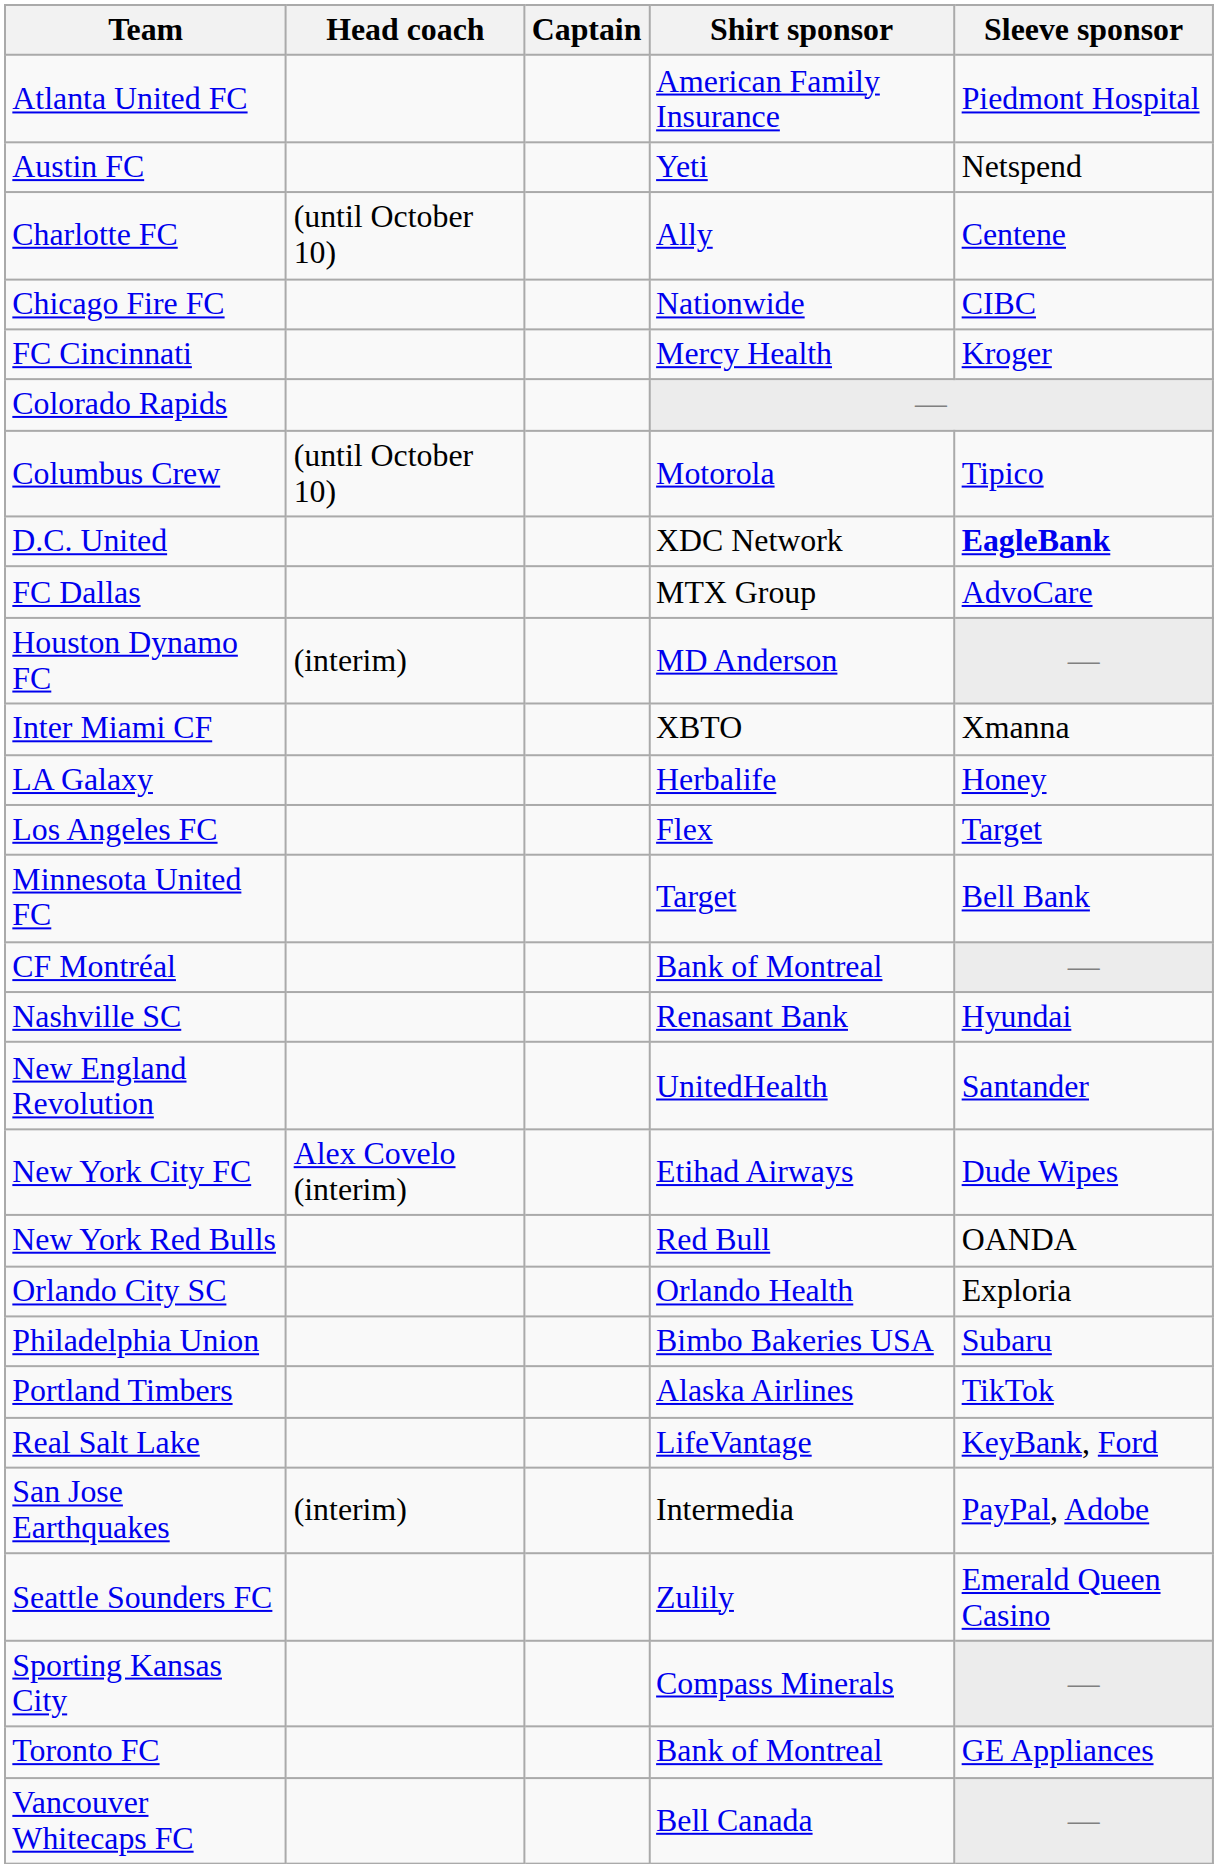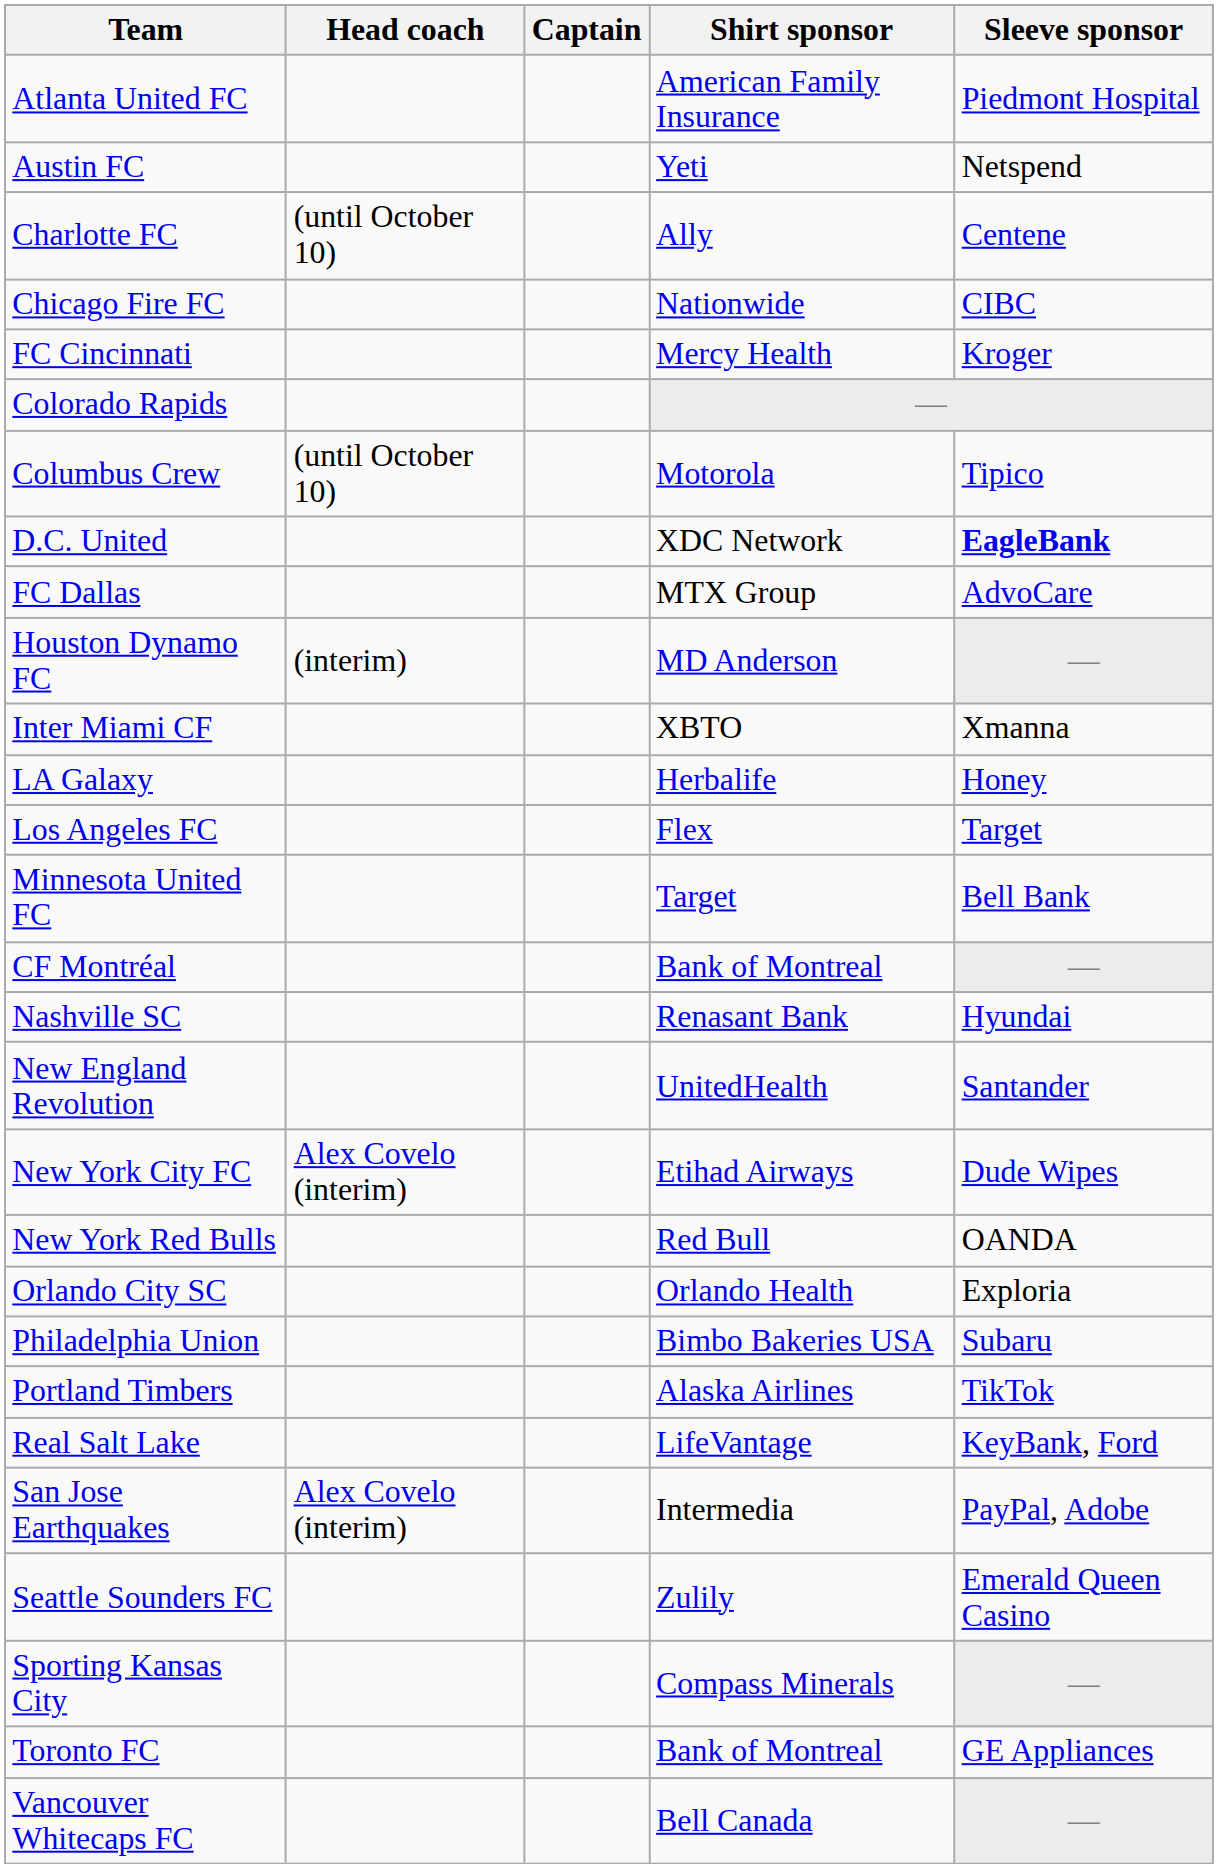(350, 1510) (interim) -> (375, 1510) Alex Covelo (interim)
